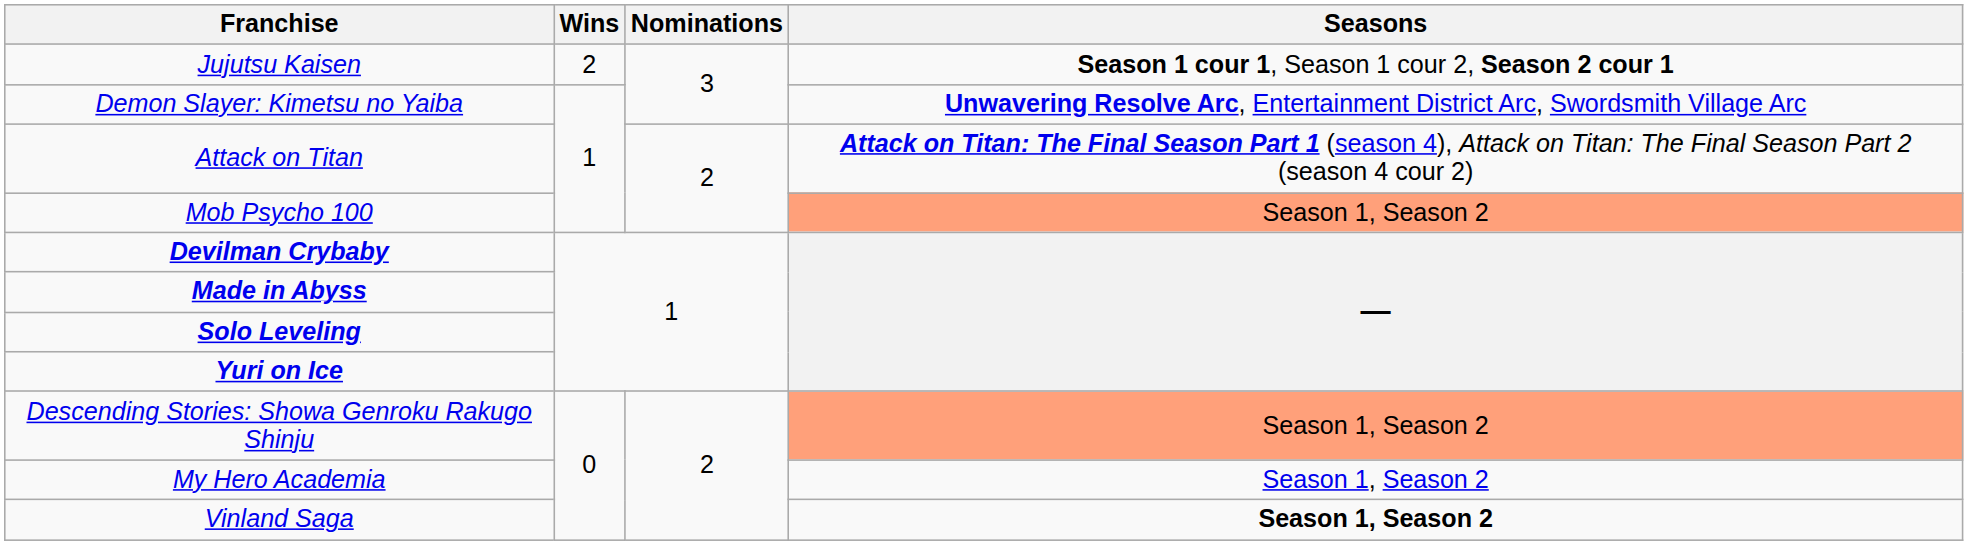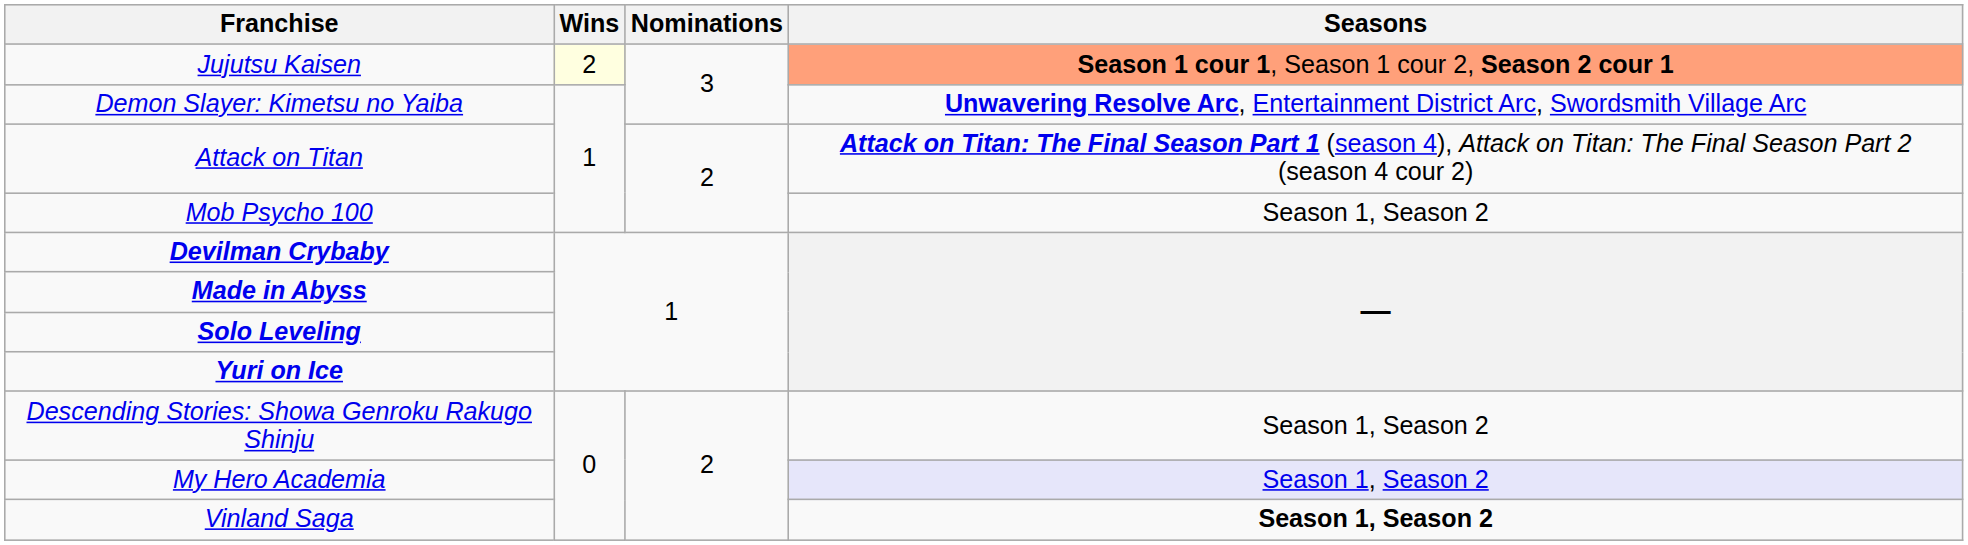(589, 64) no background -> (589, 64) lightyellow background
(1376, 64) no background -> (1376, 64) lightsalmon background
(1376, 212) lightsalmon background -> (1376, 212) no background
(1376, 425) lightsalmon background -> (1376, 425) no background
(1376, 479) no background -> (1376, 479) lavender background
